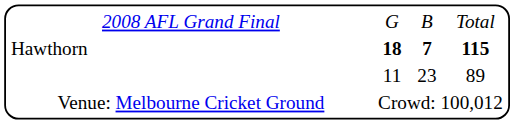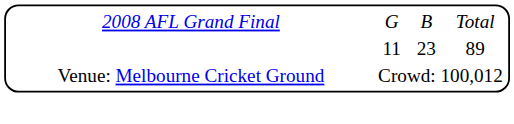- row: (49, 48)
